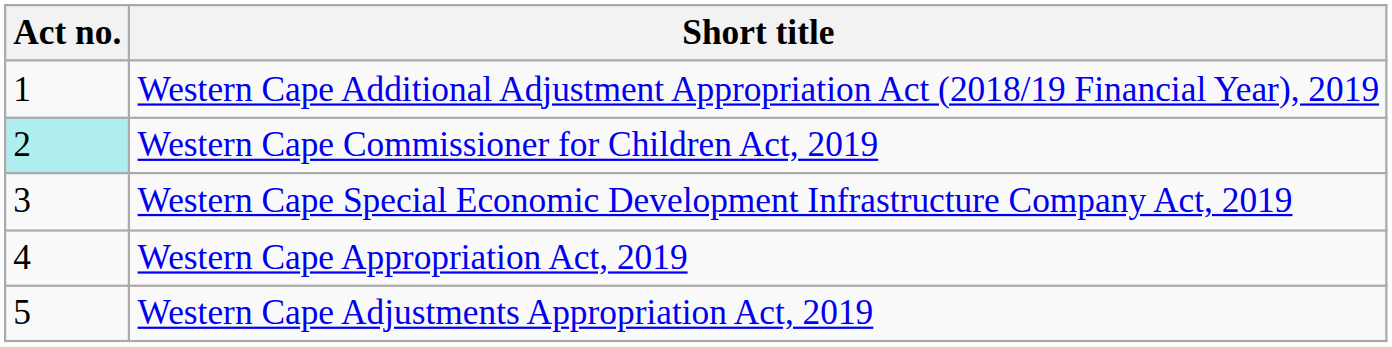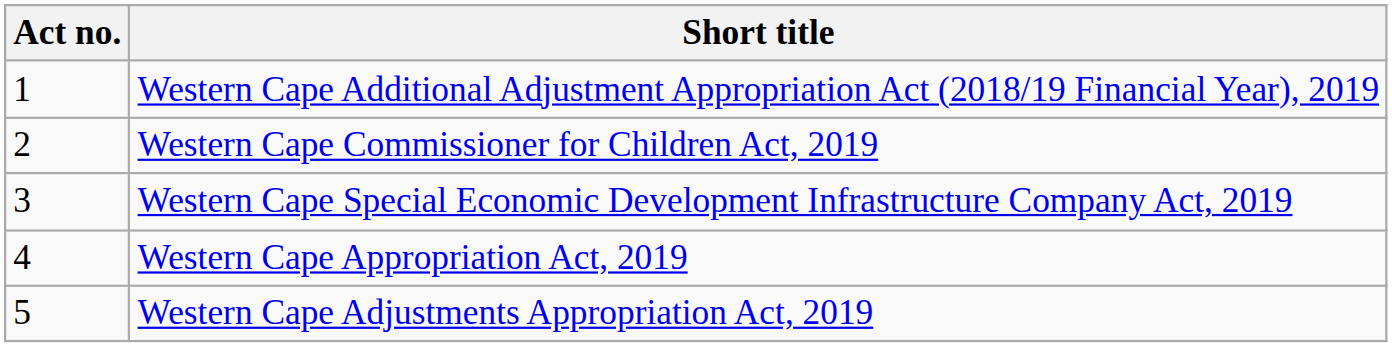(22, 144) paleturquoise background -> (22, 144) no background
